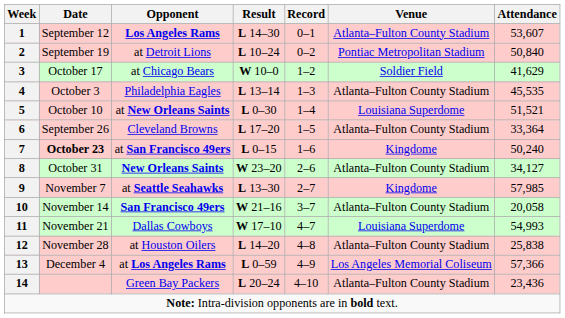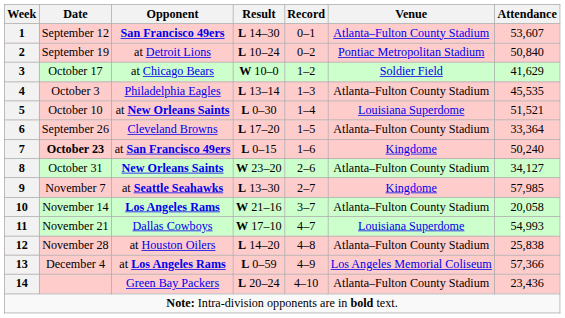(173, 33) Los Angeles Rams -> (173, 33) San Francisco 49ers
(173, 206) San Francisco 49ers -> (173, 206) Los Angeles Rams
